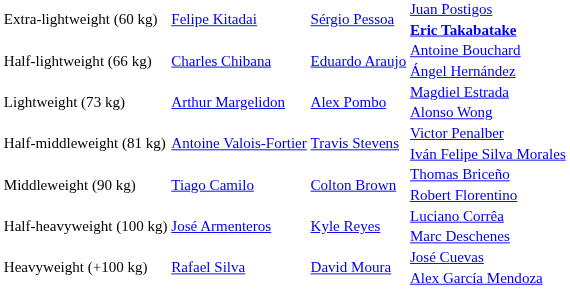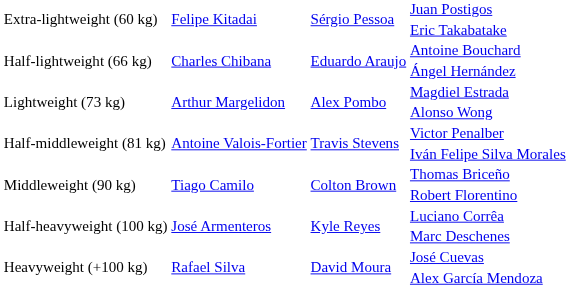(463, 29) bold -> (458, 29) normal
